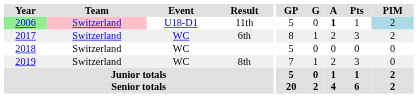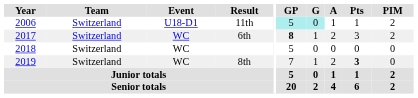(26, 23) lightgreen background -> (26, 23) no background
(97, 23) pink background -> (97, 23) no background
(291, 23) no background -> (291, 23) paleturquoise background
(316, 23) no background -> (316, 23) paleturquoise background
(333, 23) bold -> (333, 23) normal
(393, 23) lightblue background -> (393, 23) no background
(291, 36) normal -> (291, 36) bold
(357, 61) normal -> (357, 61) bold
